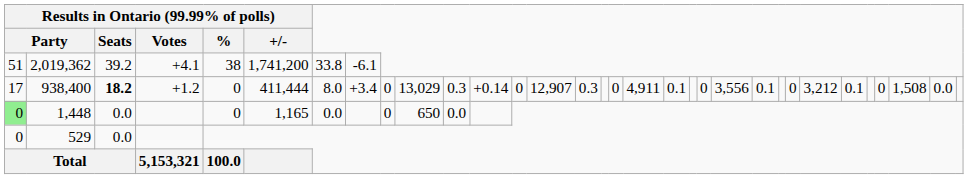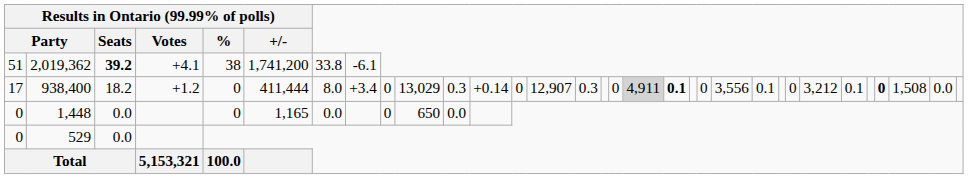(118, 64) normal -> (118, 64) bold
(118, 88) bold -> (118, 88) normal
(643, 88) no background -> (643, 88) lightgrey background
(677, 88) normal -> (677, 88) bold
(882, 88) normal -> (882, 88) bold
(19, 112) lightgreen background -> (19, 112) no background
